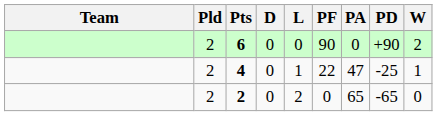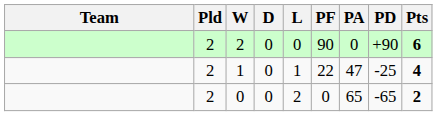columns swapped: (418, 17) <-> (241, 17)
